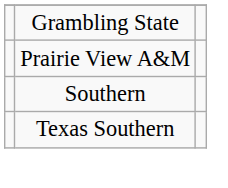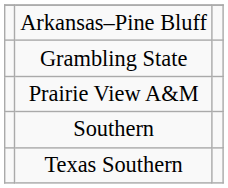+ row: (114, 22)
